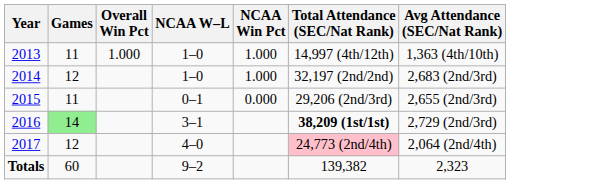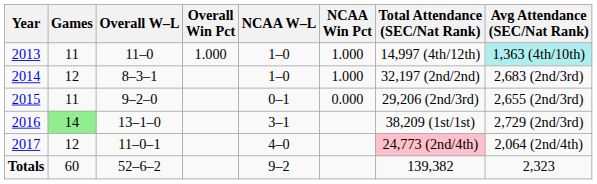+ column: (139, 23)
(452, 54) no background -> (539, 54) paleturquoise background
(344, 122) bold -> (430, 122) normal
